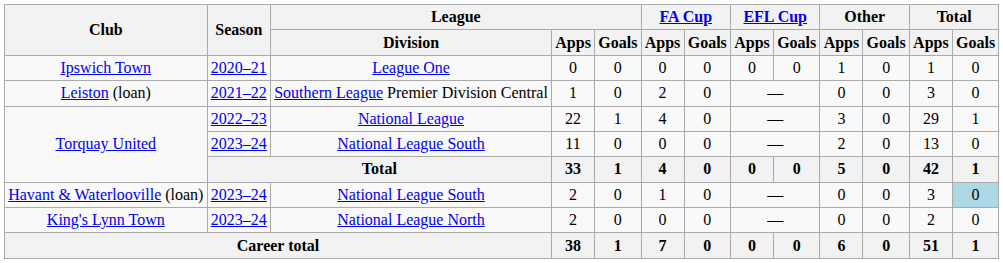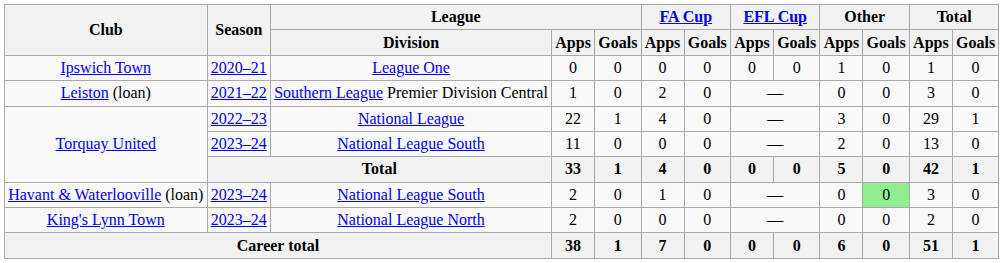(886, 194) no background -> (886, 194) lightgreen background
(976, 194) lightblue background -> (976, 194) no background
